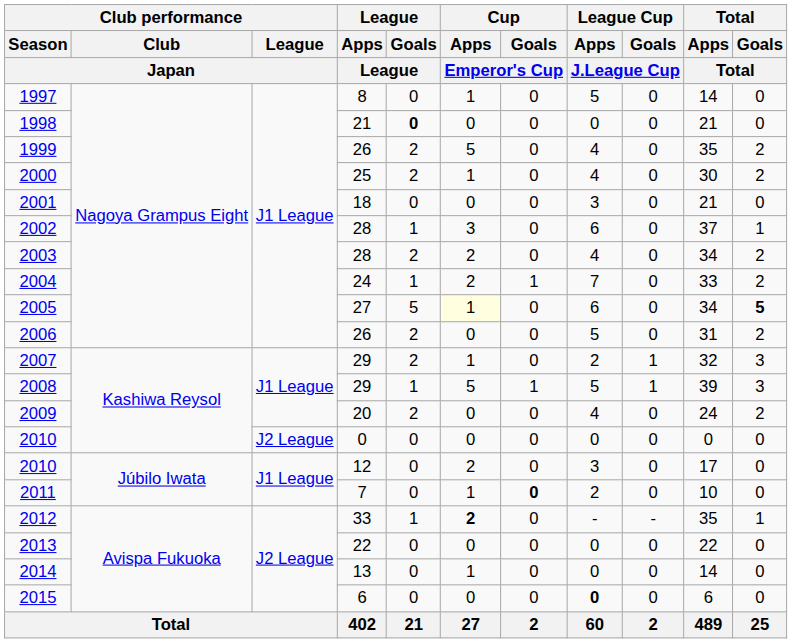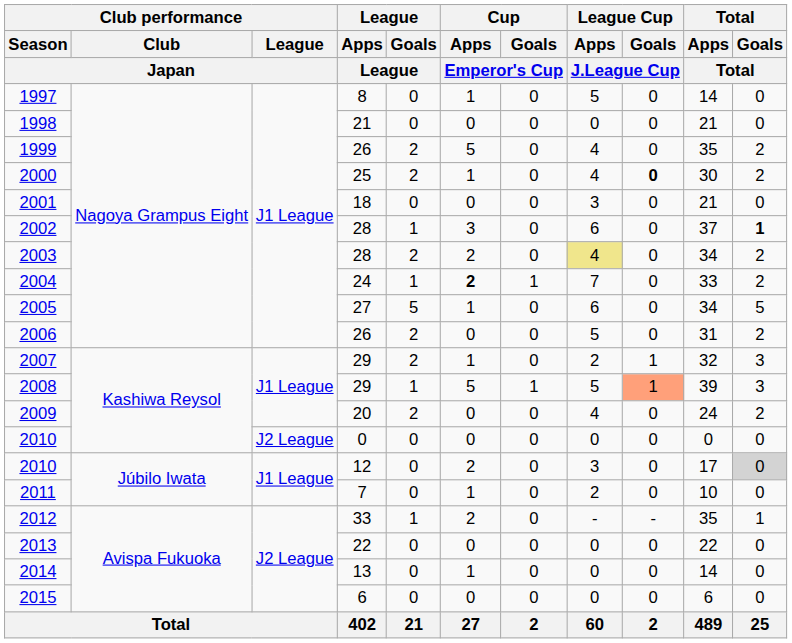(414, 123) bold -> (414, 123) normal
(653, 176) normal -> (653, 176) bold
(760, 228) normal -> (760, 228) bold
(595, 255) no background -> (595, 255) khaki background
(471, 281) normal -> (471, 281) bold
(471, 307) lightyellow background -> (471, 307) no background
(760, 307) bold -> (760, 307) normal
(653, 387) no background -> (653, 387) lightsalmon background
(760, 466) no background -> (760, 466) lightgrey background
(534, 492) bold -> (534, 492) normal
(471, 519) bold -> (471, 519) normal
(595, 598) bold -> (595, 598) normal
